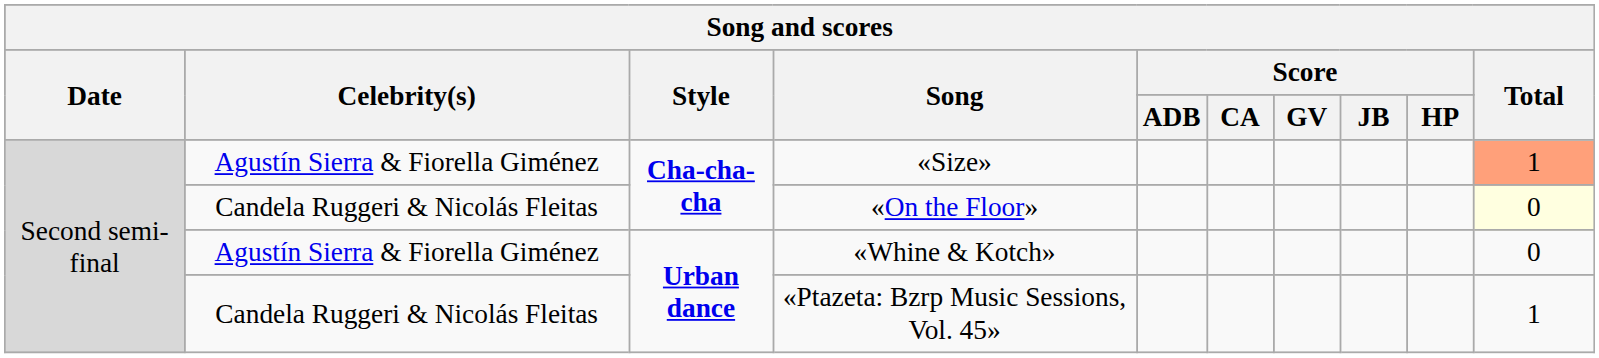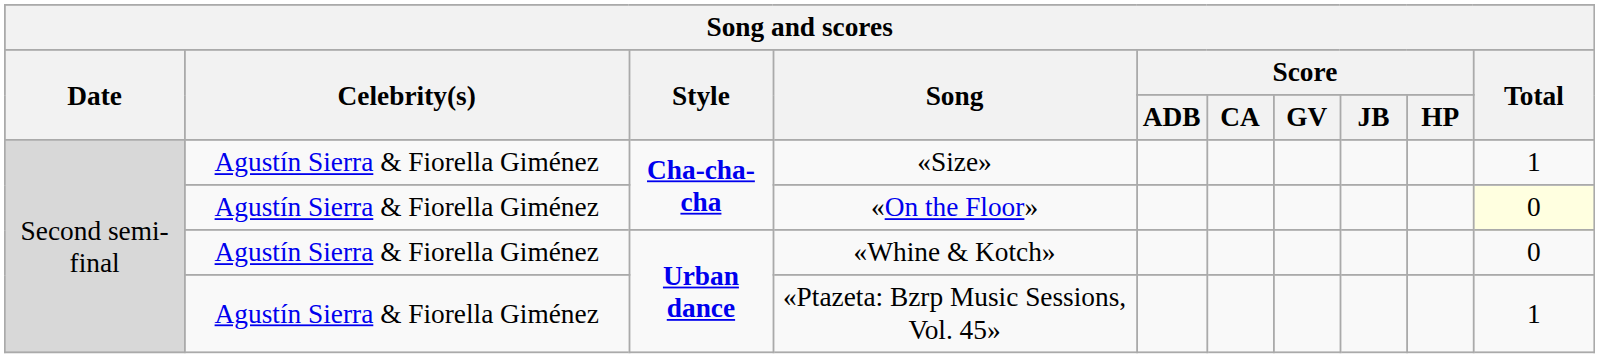(1534, 162) lightsalmon background -> (1534, 162) no background
(407, 207) Candela Ruggeri & Nicolás Fleitas -> (407, 207) Agustín Sierra & Fiorella Giménez
(407, 314) Candela Ruggeri & Nicolás Fleitas -> (407, 314) Agustín Sierra & Fiorella Giménez
